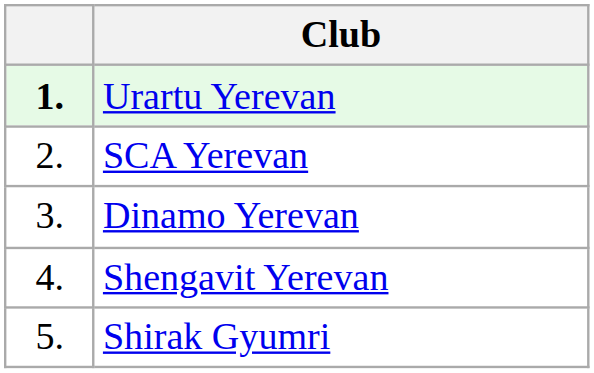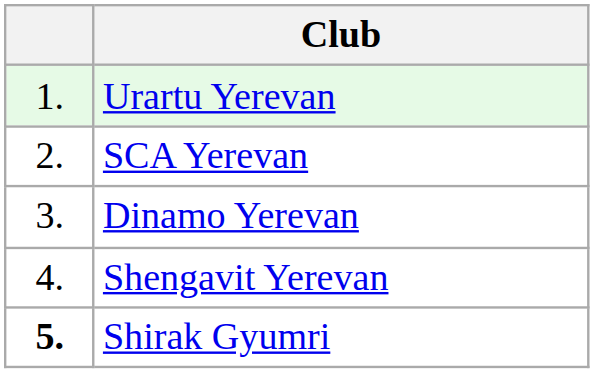(50, 95) bold -> (50, 95) normal
(50, 336) normal -> (50, 336) bold
